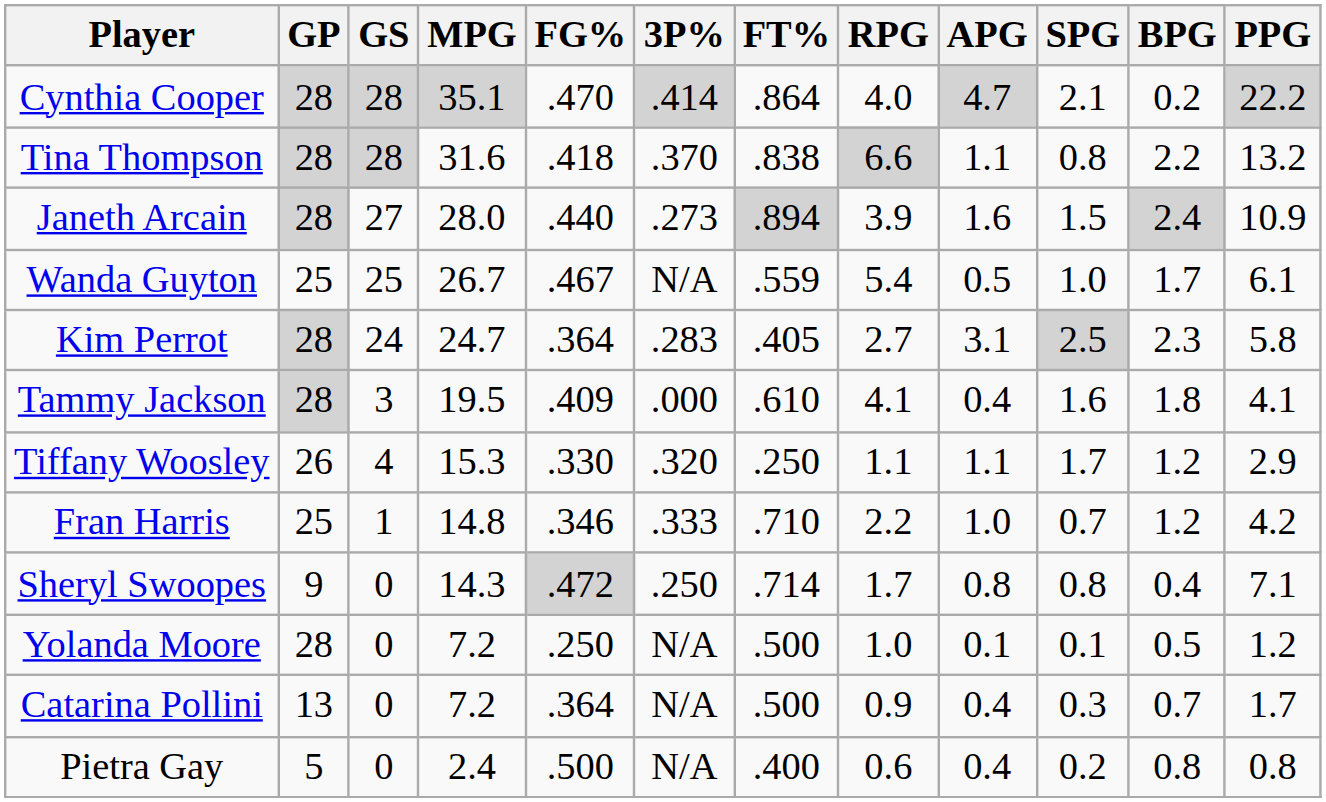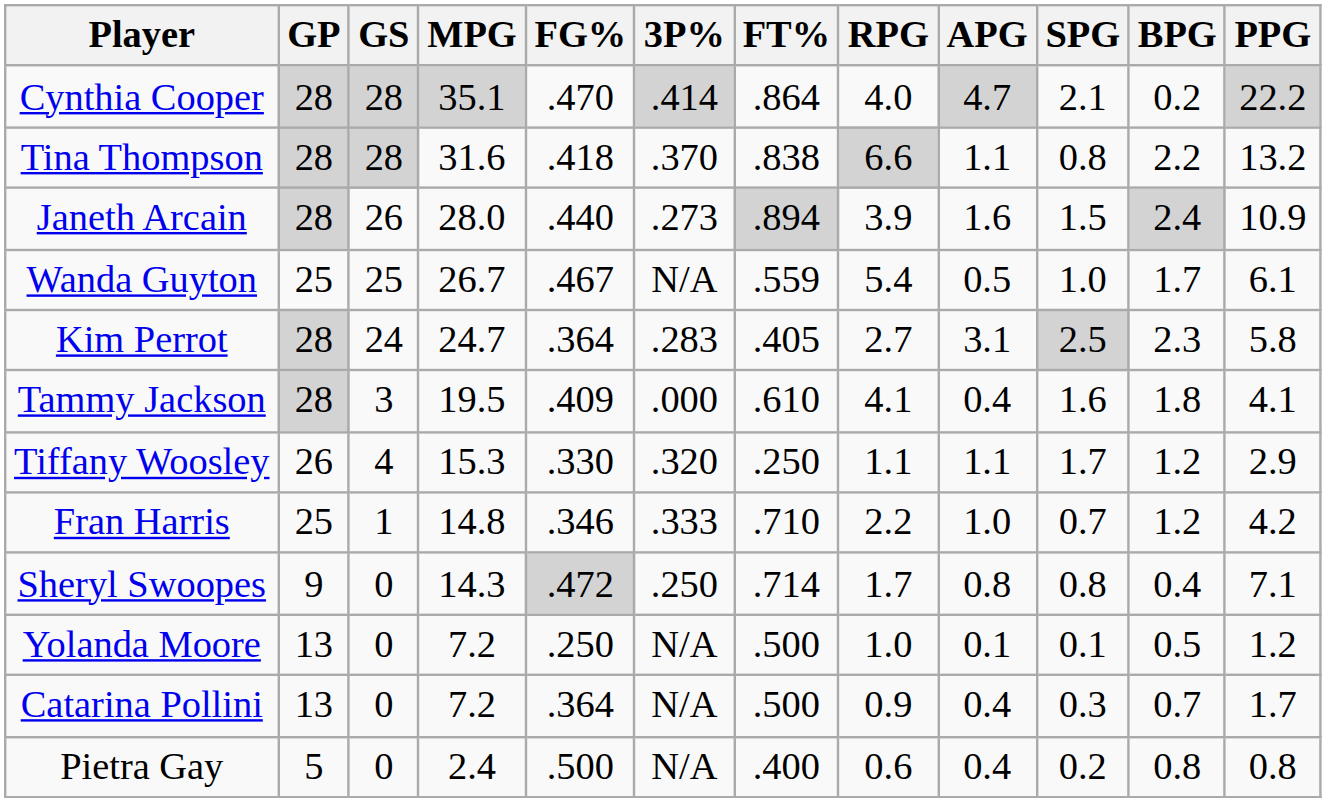(384, 217) 27 -> (384, 217) 26
(314, 643) 28 -> (314, 643) 13
